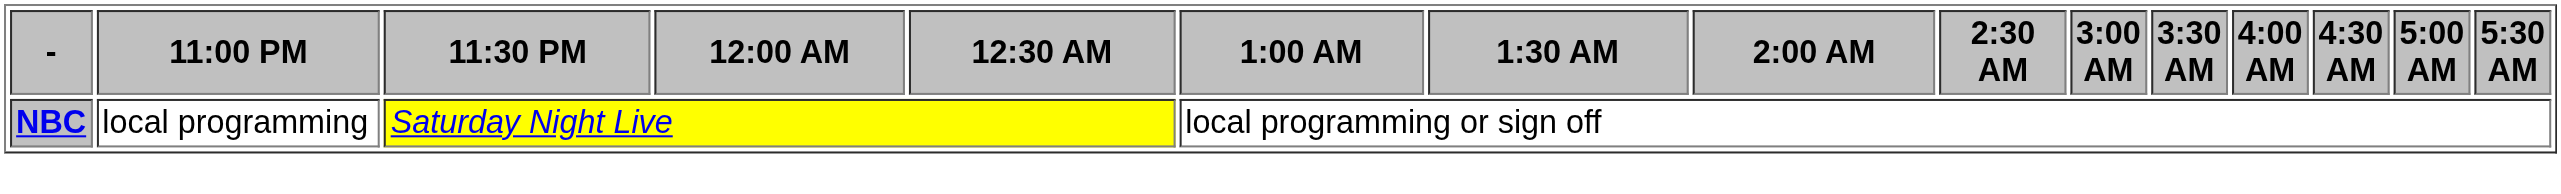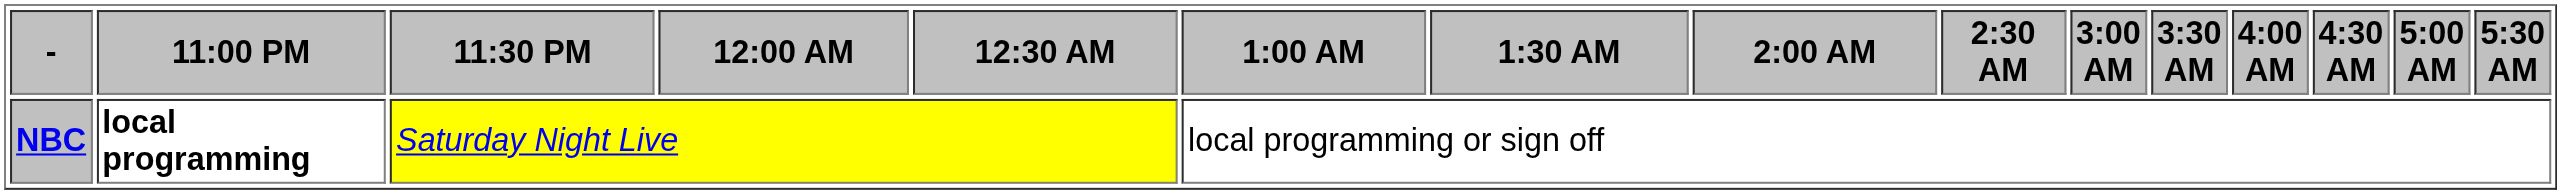(235, 122) normal -> (206, 140) bold
